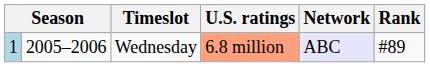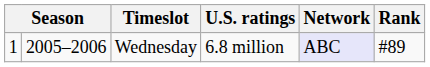(13, 47) lightblue background -> (13, 47) no background
(245, 47) lightsalmon background -> (245, 47) no background
